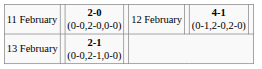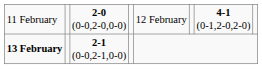(32, 49) normal -> (35, 49) bold
